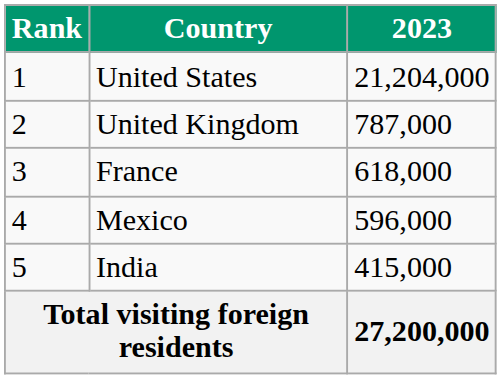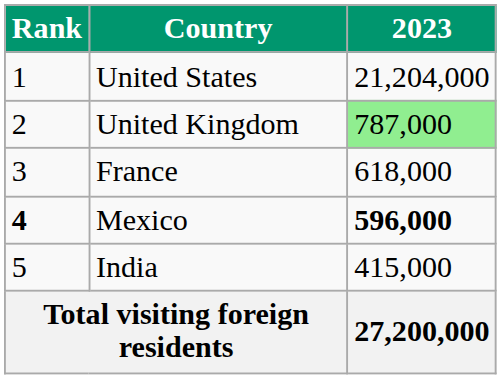(403, 123) no background -> (403, 123) lightgreen background
(19, 219) normal -> (19, 219) bold
(403, 219) normal -> (403, 219) bold
